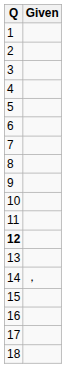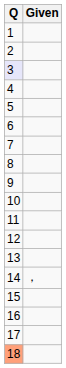(10, 70) no background -> (10, 70) lavender background
(14, 239) bold -> (14, 239) normal
(14, 354) no background -> (14, 354) lightsalmon background
